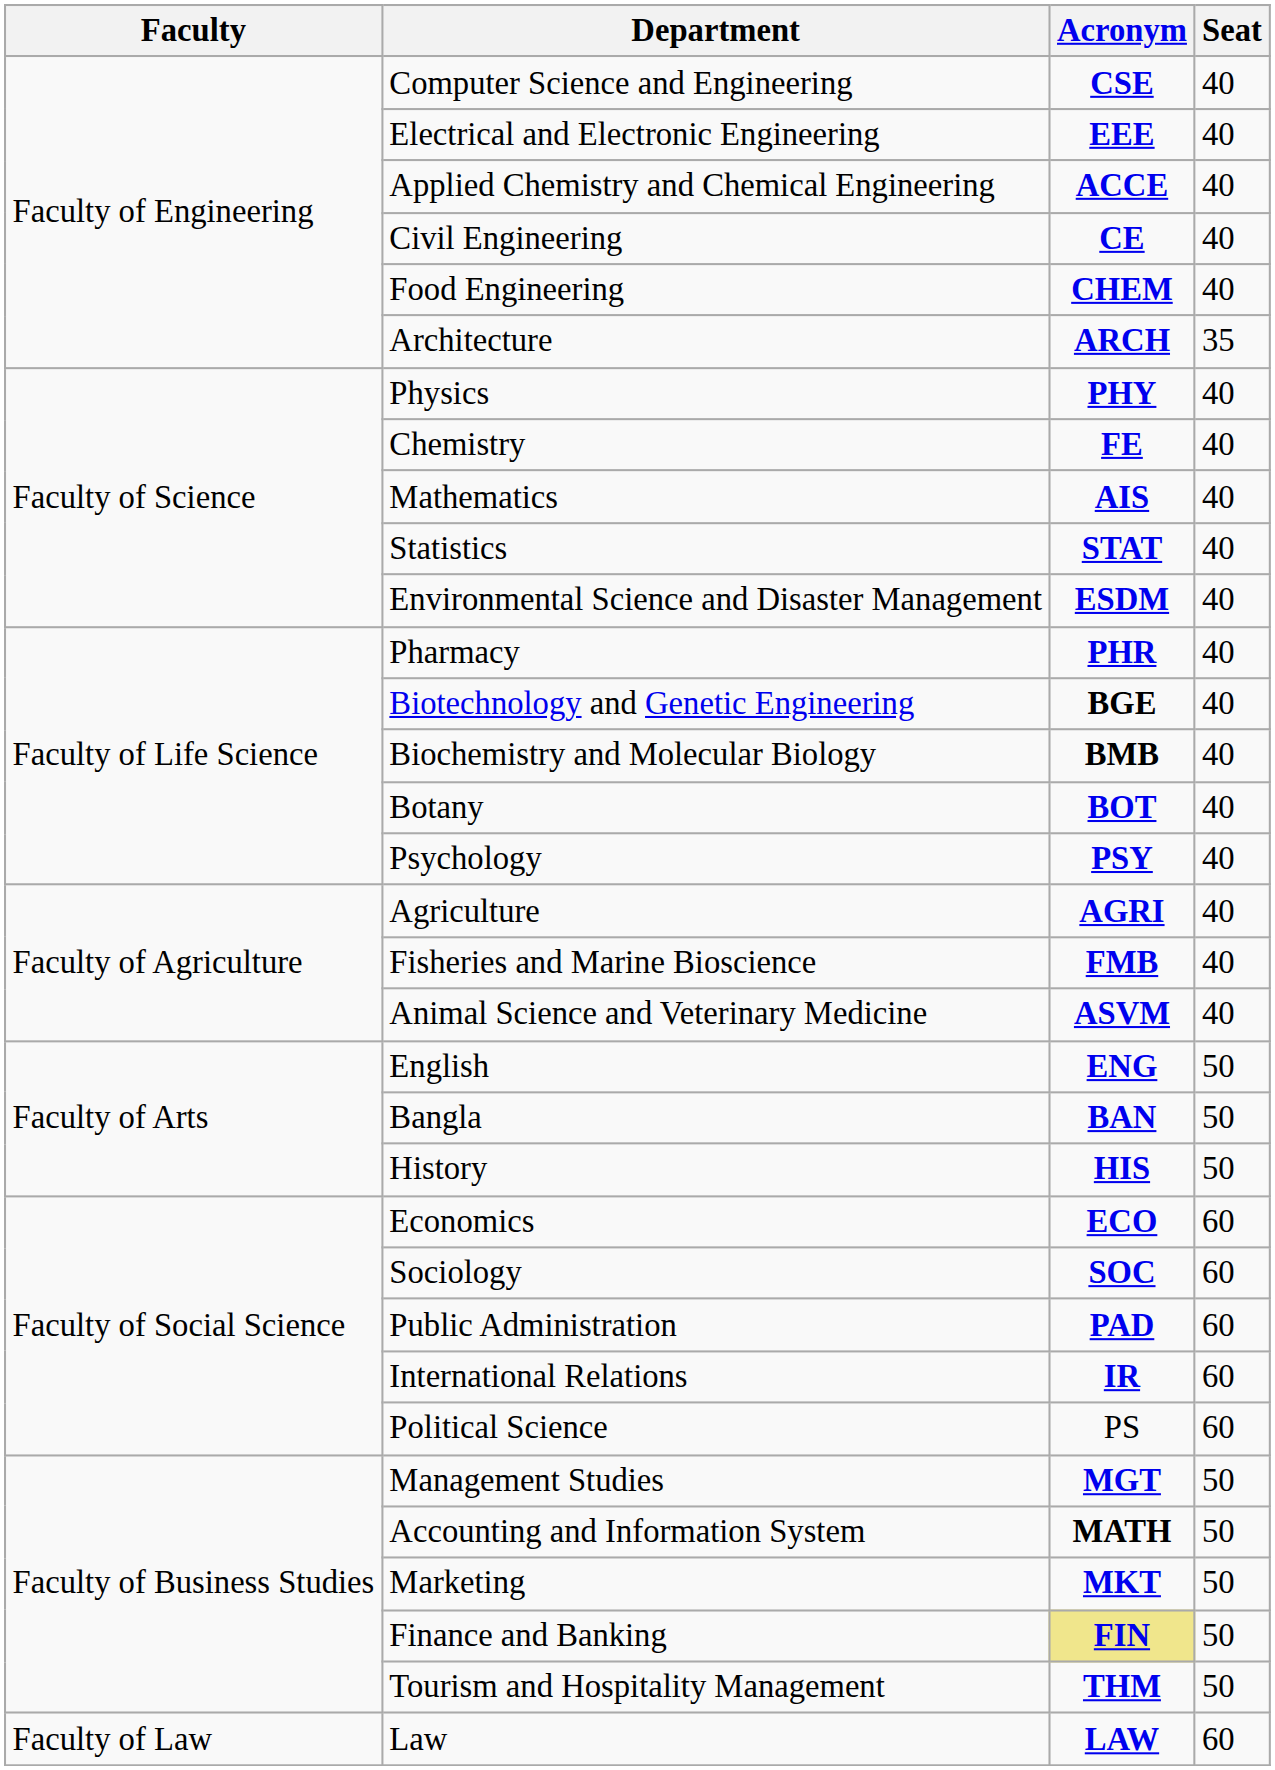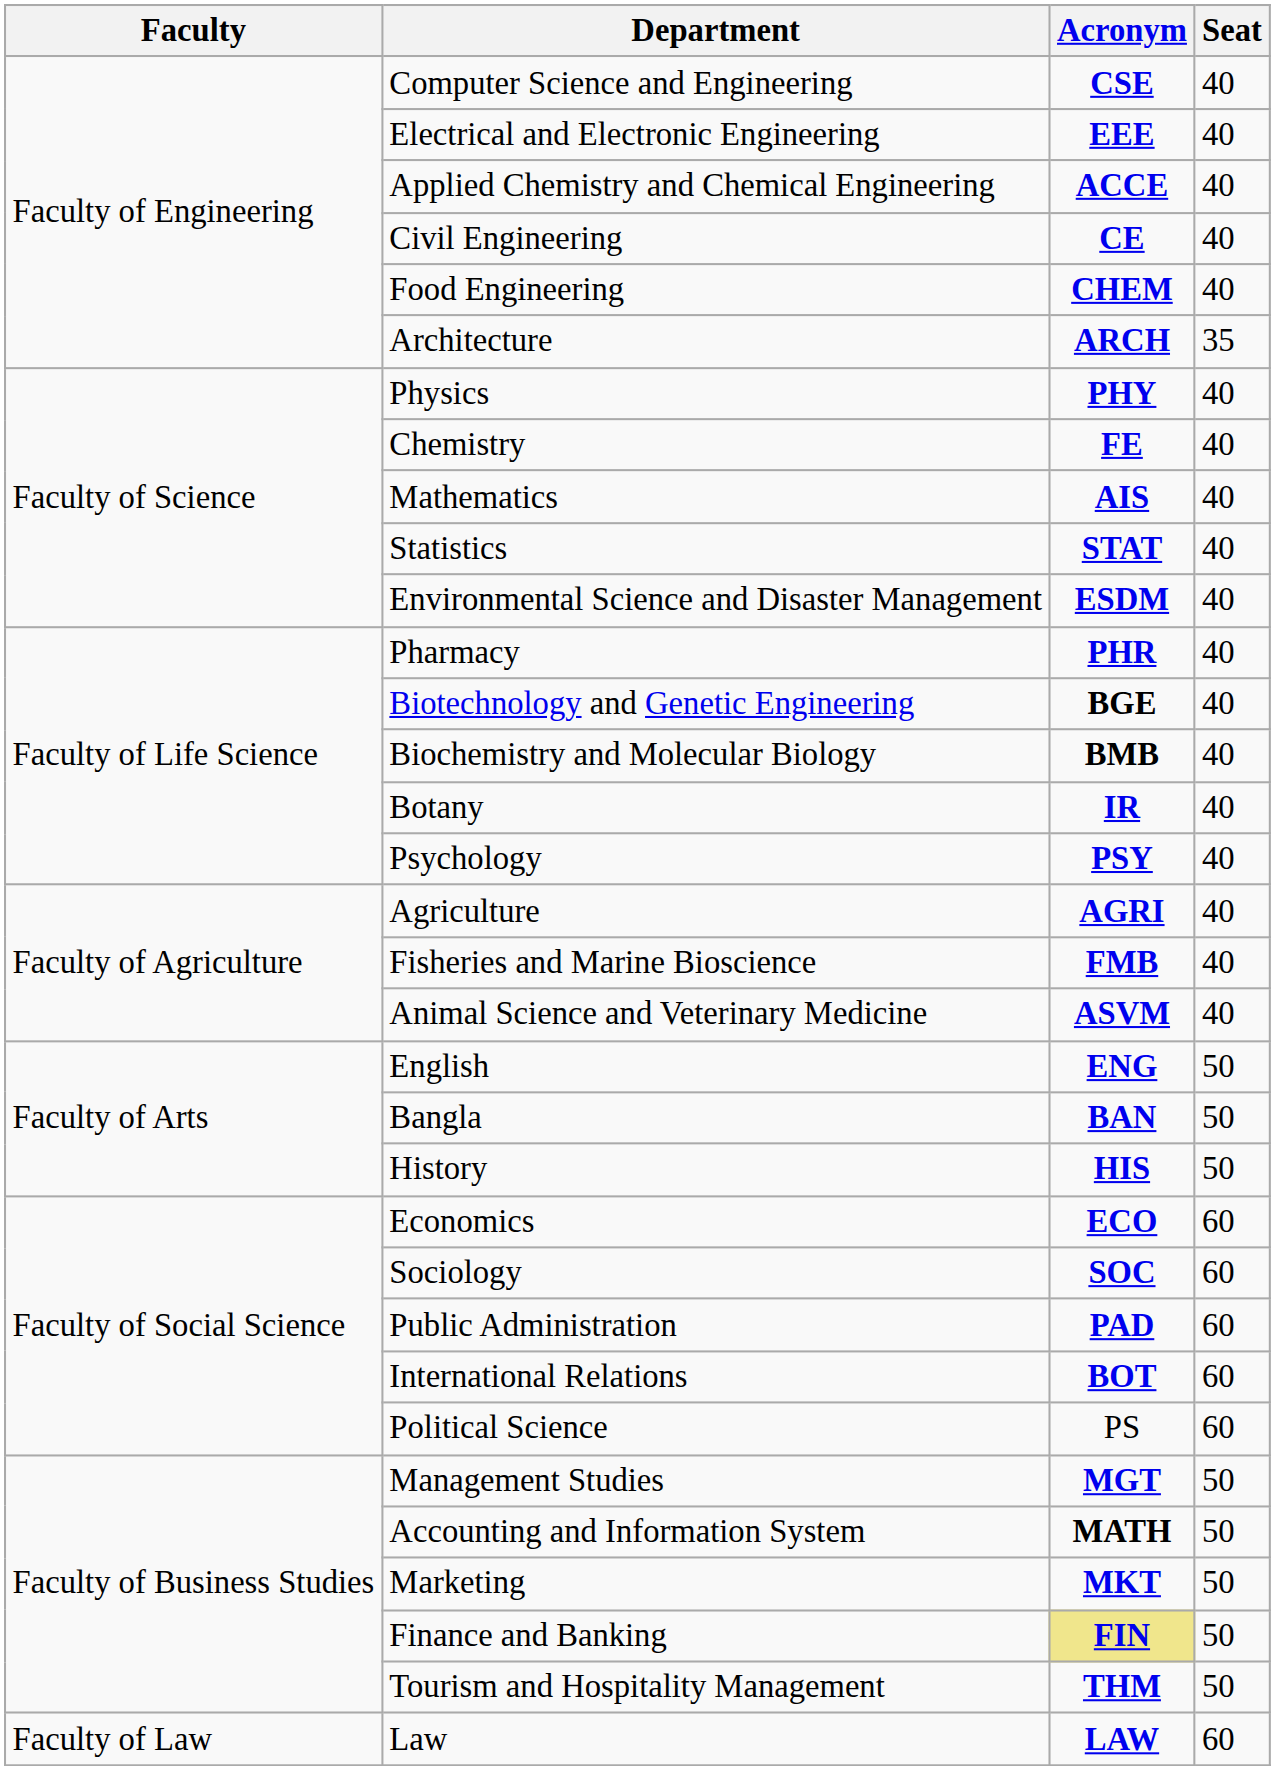(1122, 806) BOT -> (1122, 806) IR
(1122, 1376) IR -> (1122, 1376) BOT
